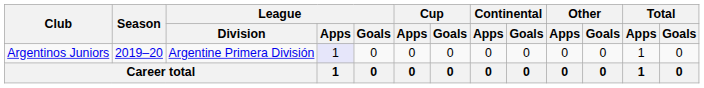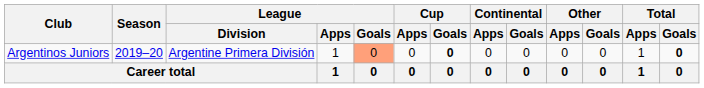(336, 53) lavender background -> (336, 53) no background
(374, 53) no background -> (374, 53) lightsalmon background
(450, 53) normal -> (450, 53) bold
(679, 53) normal -> (679, 53) bold
